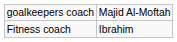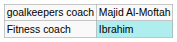(116, 29) no background -> (116, 29) paleturquoise background
